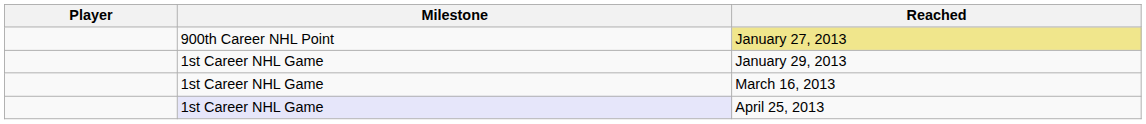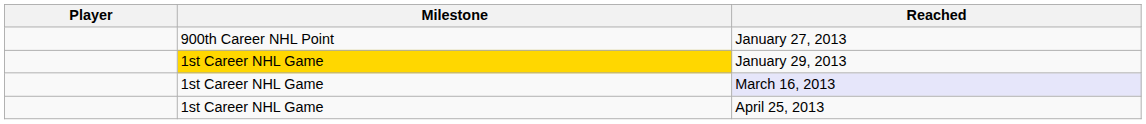(791, 38) khaki background -> (791, 38) no background
(252, 61) no background -> (252, 61) gold background
(785, 84) no background -> (785, 84) lavender background
(252, 107) lavender background -> (252, 107) no background
